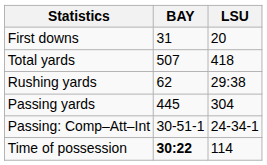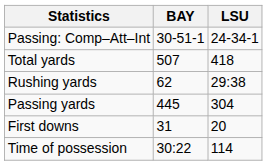rows swapped: (43, 38) <-> (79, 126)
(174, 148) bold -> (174, 148) normal
